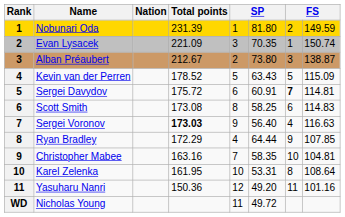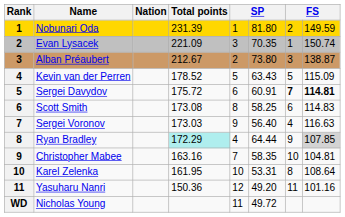(319, 92) normal -> (319, 92) bold
(187, 124) bold -> (187, 124) normal
(187, 140) no background -> (187, 140) paleturquoise background
(320, 140) no background -> (320, 140) lightgrey background
